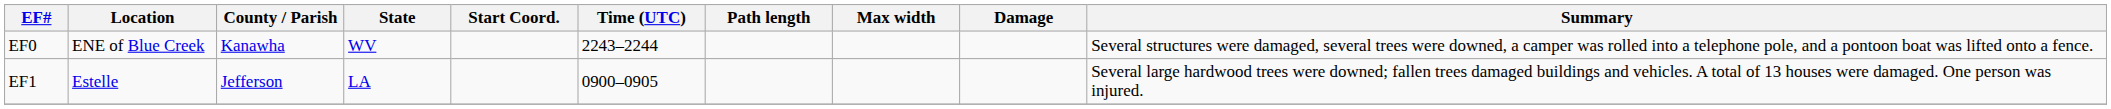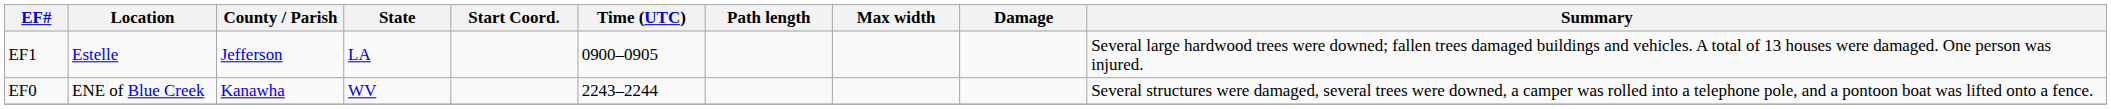rows swapped: (23, 81) <-> (23, 44)
